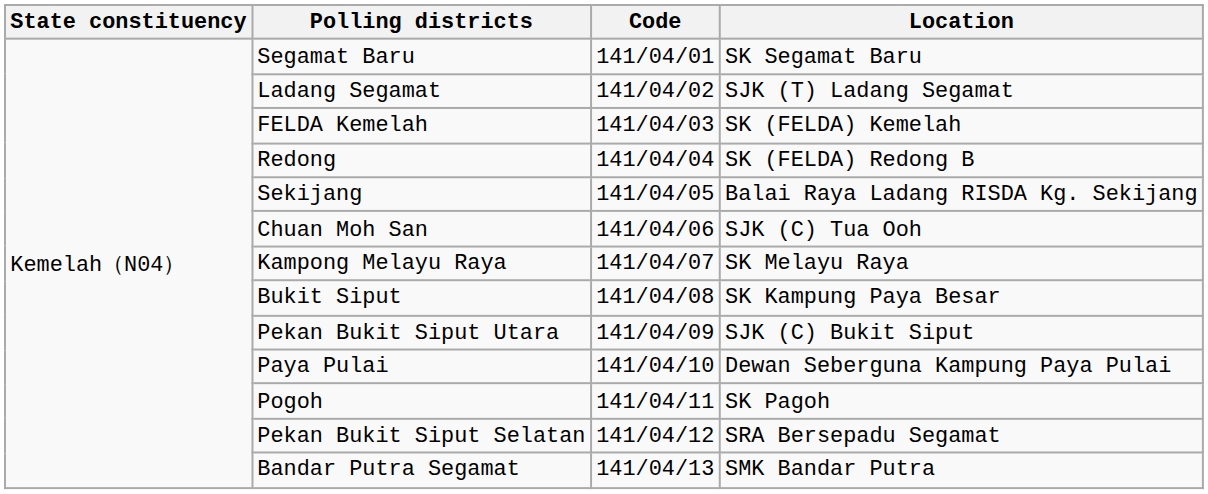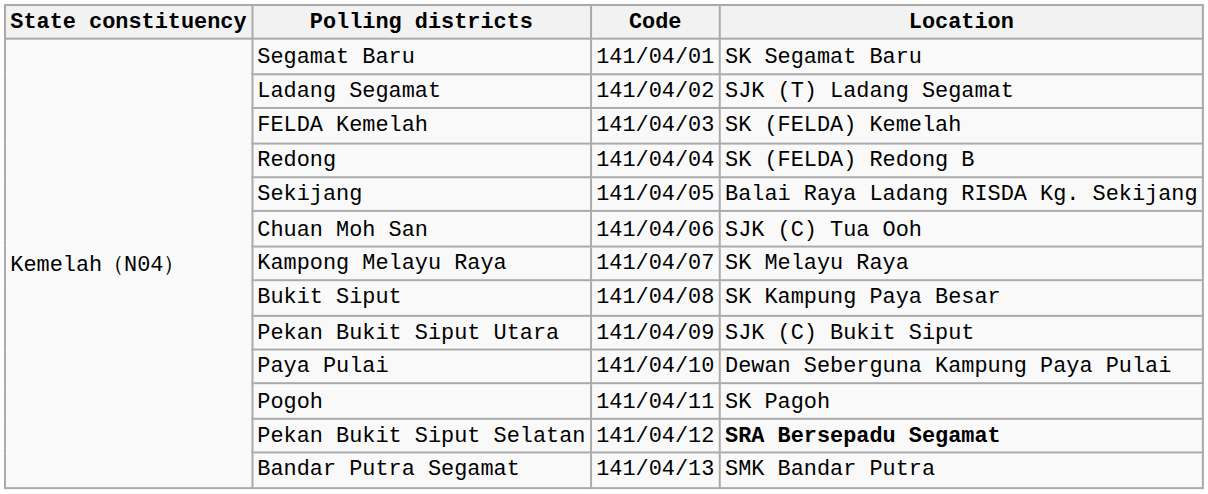(863, 436) normal -> (863, 436) bold
